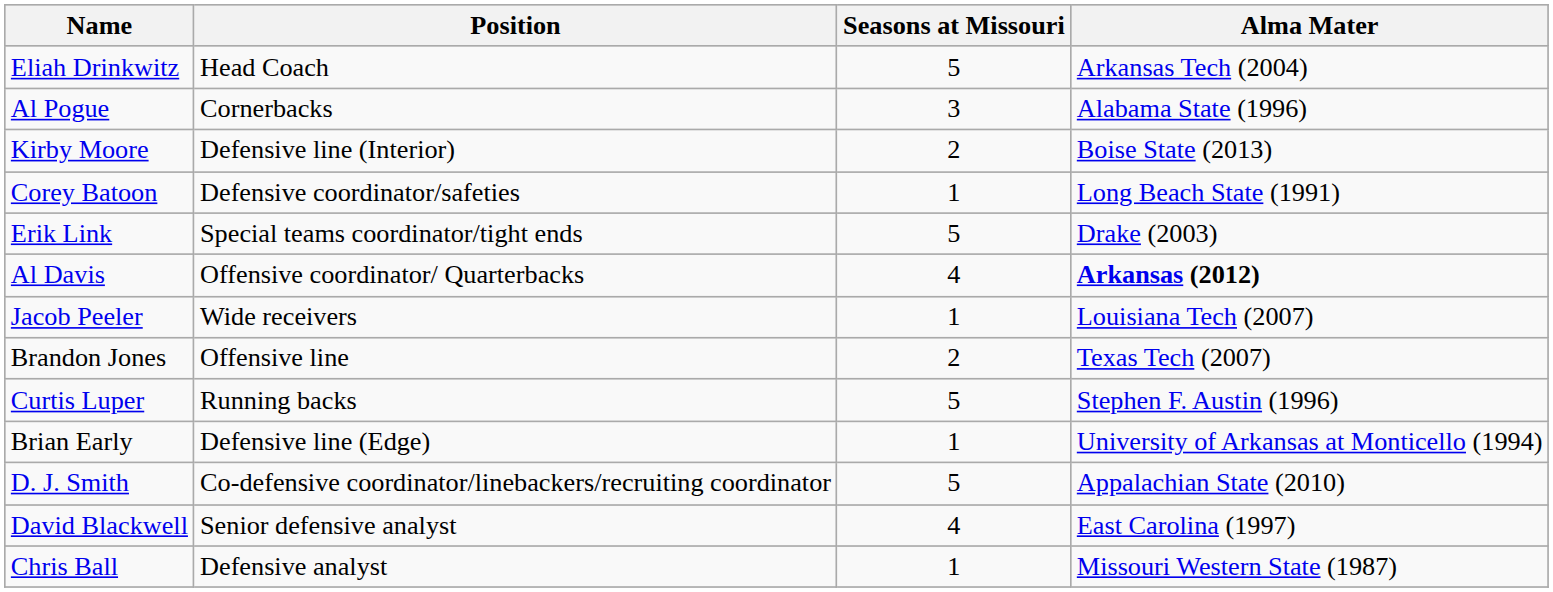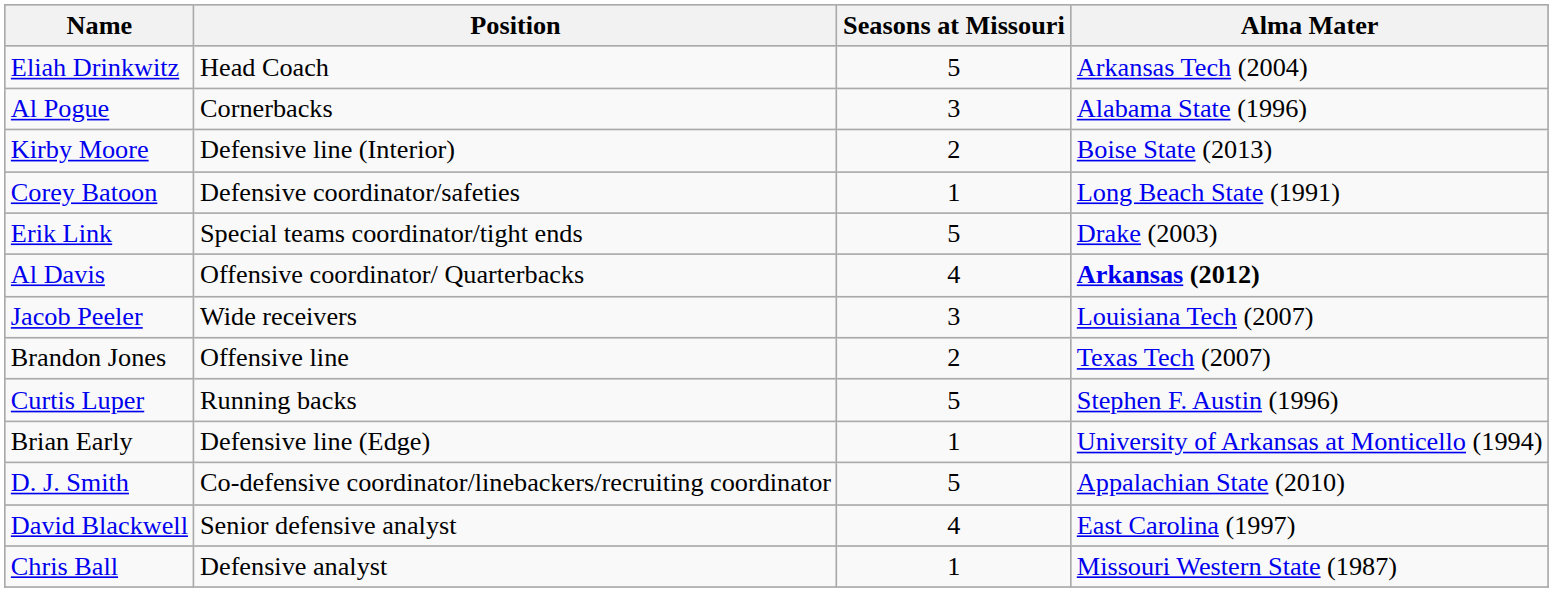(954, 316) 1 -> (954, 316) 3
